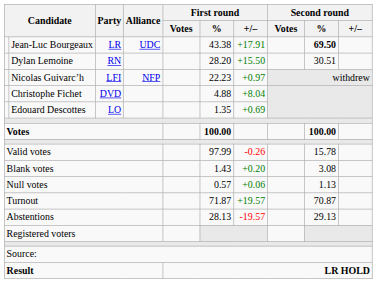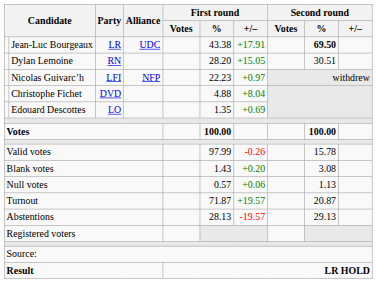(251, 61) +15.50 -> (251, 61) +15.05
(325, 201) 70.87 -> (325, 201) 20.87
